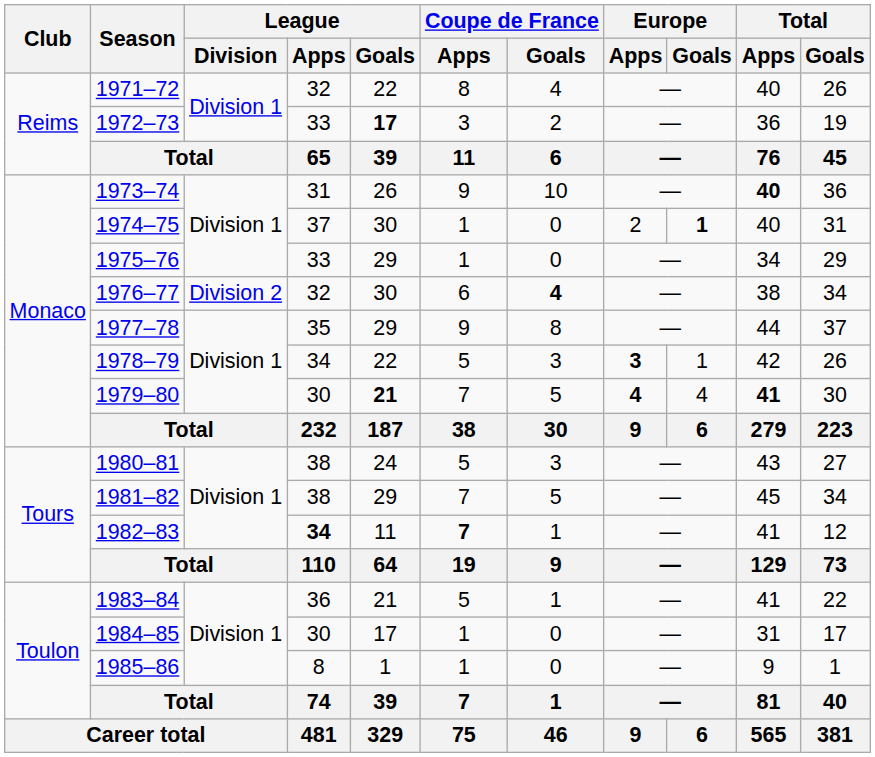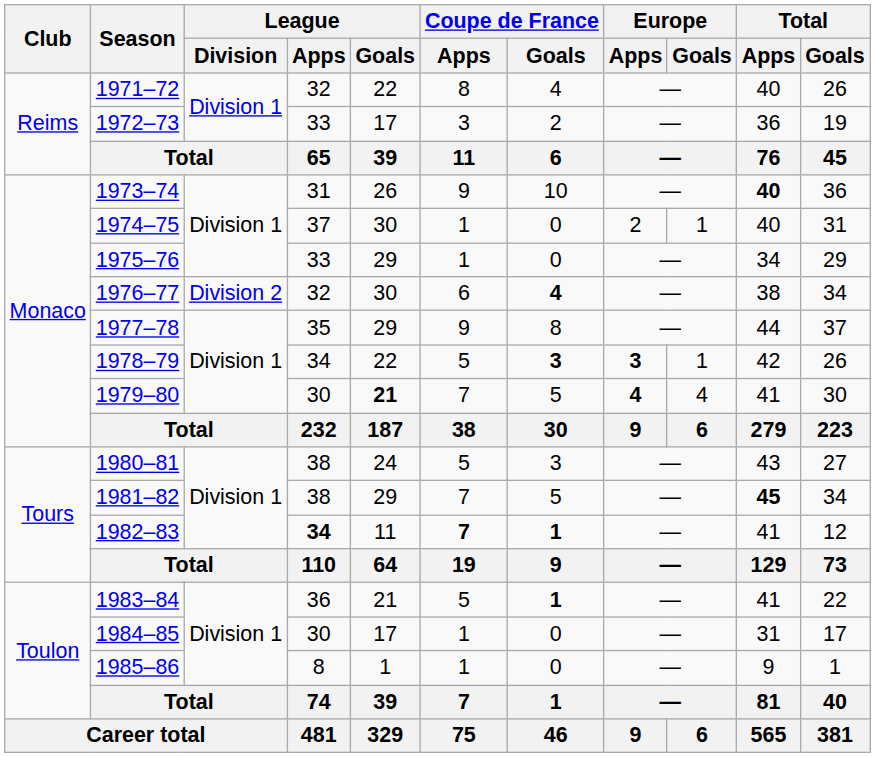(385, 123) bold -> (385, 123) normal
(702, 225) bold -> (702, 225) normal
(556, 361) normal -> (556, 361) bold
(768, 395) bold -> (768, 395) normal
(768, 497) normal -> (768, 497) bold
(556, 531) normal -> (556, 531) bold
(556, 599) normal -> (556, 599) bold
